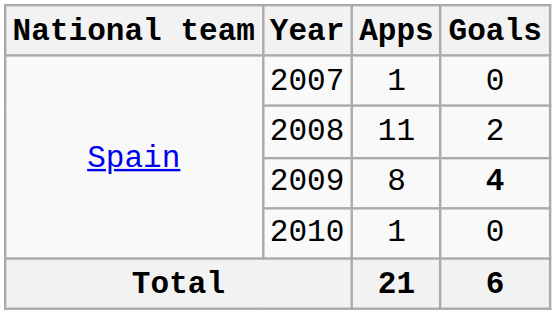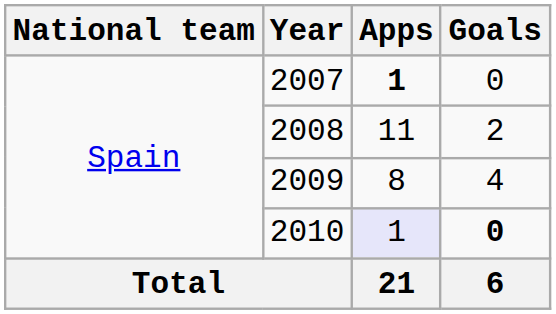(396, 81) normal -> (396, 81) bold
(495, 182) bold -> (495, 182) normal
(396, 233) no background -> (396, 233) lavender background
(495, 233) normal -> (495, 233) bold
